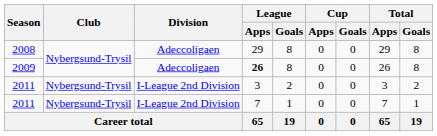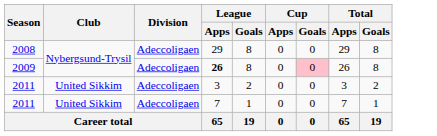(353, 67) no background -> (312, 67) pink background
(89, 85) Nybergsund-Trysil -> (89, 85) United Sikkim
(188, 85) I-League 2nd Division -> (168, 85) Adeccoligaen
(89, 103) Nybergsund-Trysil -> (89, 103) United Sikkim
(188, 103) I-League 2nd Division -> (168, 103) Adeccoligaen
